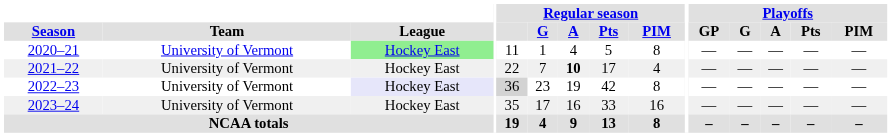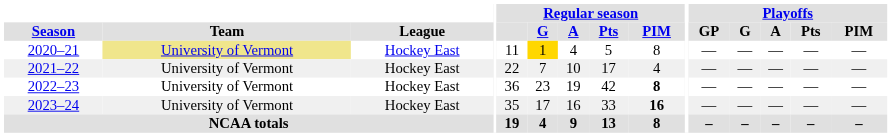(227, 50) no background -> (227, 50) khaki background
(422, 50) lightgreen background -> (422, 50) no background
(543, 50) no background -> (543, 50) gold background
(573, 68) bold -> (573, 68) normal
(422, 86) lavender background -> (422, 86) no background
(512, 86) lightgrey background -> (512, 86) no background
(657, 86) normal -> (657, 86) bold
(657, 105) normal -> (657, 105) bold
